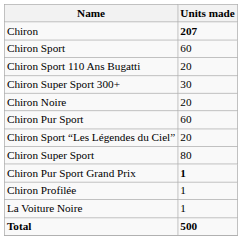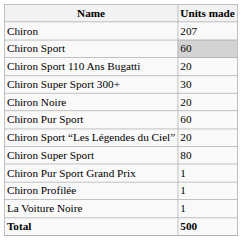(189, 31) bold -> (189, 31) normal
(186, 48) no background -> (186, 48) lightgrey background
(183, 173) bold -> (183, 173) normal
